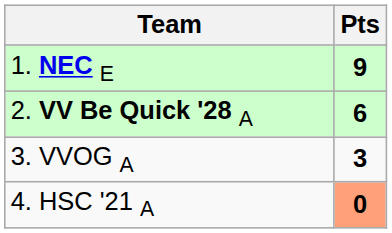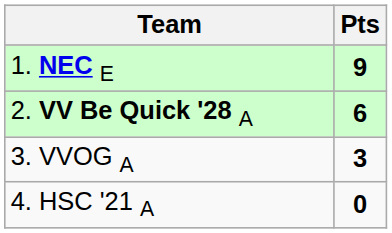(360, 204) lightsalmon background -> (360, 204) no background
